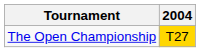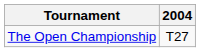(177, 36) gold background -> (177, 36) no background
